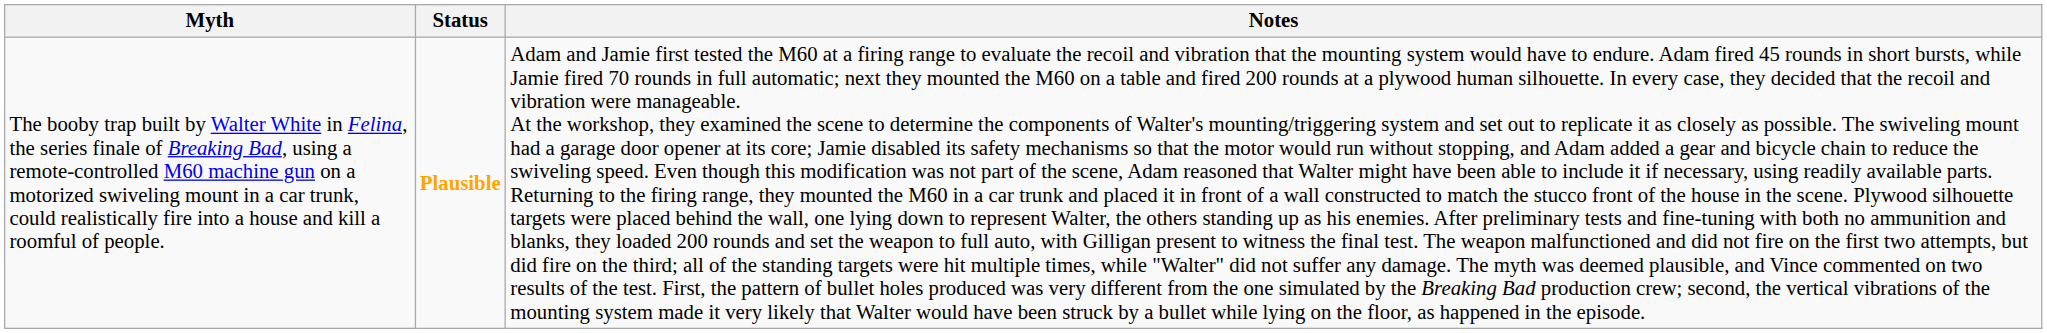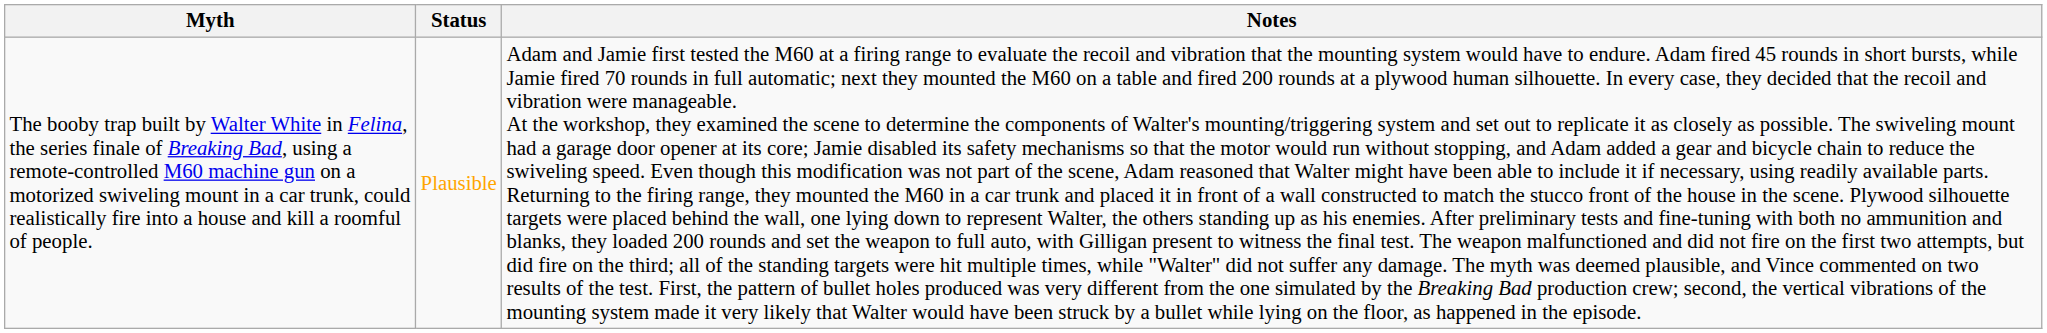(460, 182) bold -> (459, 182) normal
